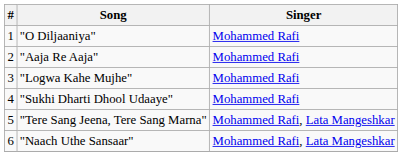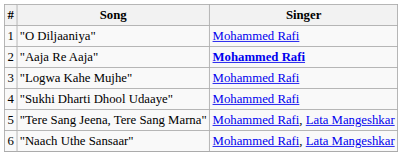(256, 57) normal -> (259, 57) bold
